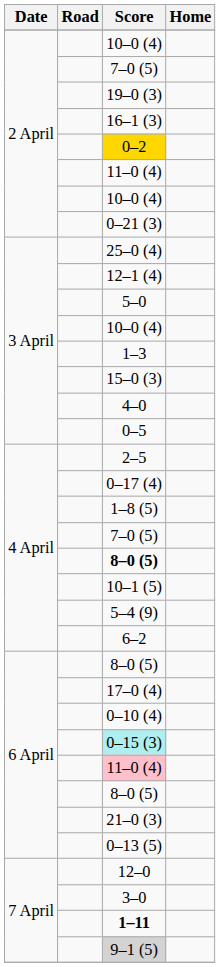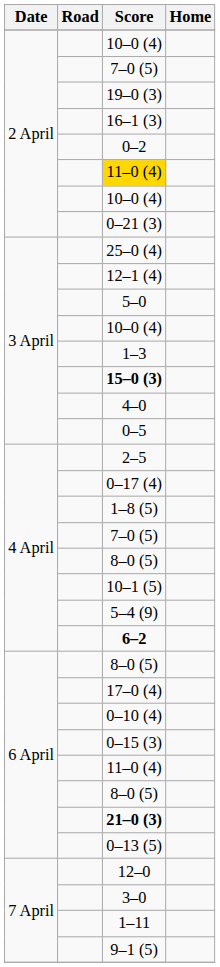(134, 146) gold background -> (134, 146) no background
(134, 172) no background -> (134, 172) gold background
(134, 379) normal -> (134, 379) bold
(134, 560) bold -> (134, 560) normal
(134, 638) normal -> (134, 638) bold
(134, 742) paleturquoise background -> (134, 742) no background
(134, 768) pink background -> (134, 768) no background
(134, 819) normal -> (134, 819) bold
(134, 923) bold -> (134, 923) normal
(134, 949) lightgrey background -> (134, 949) no background
